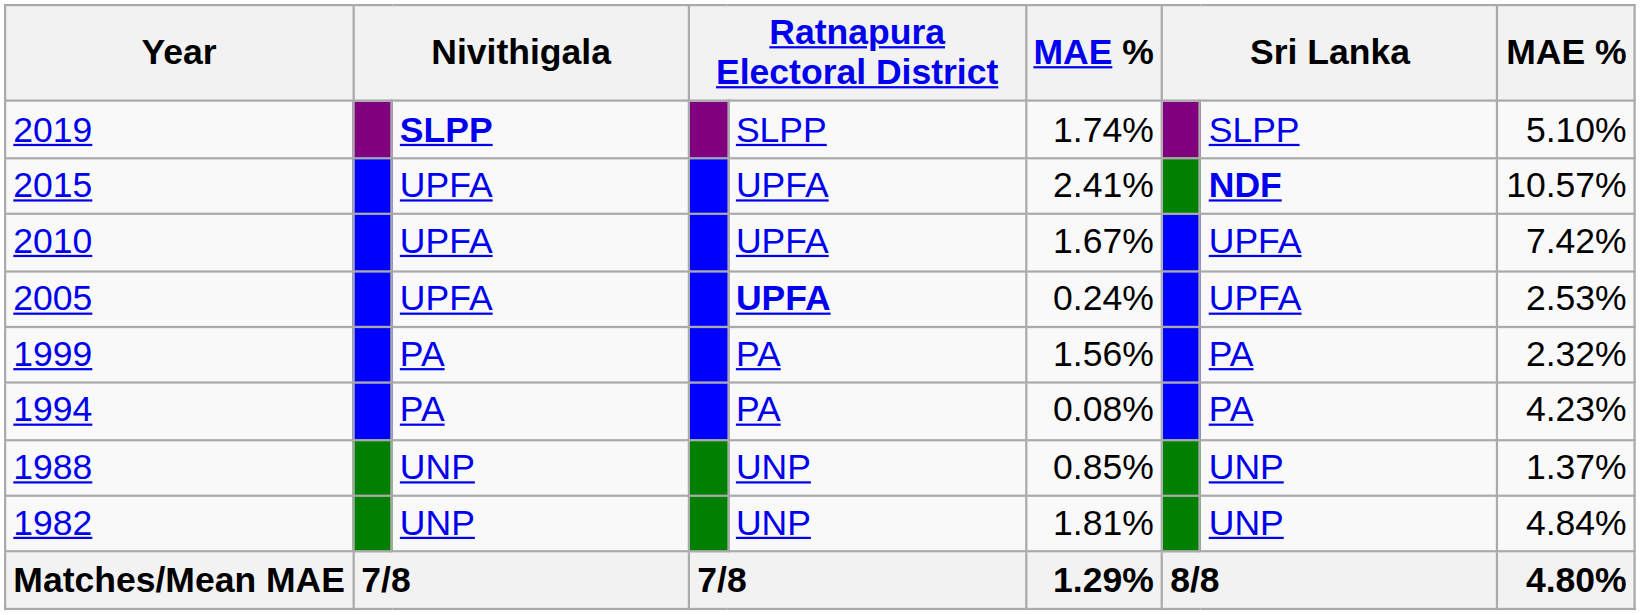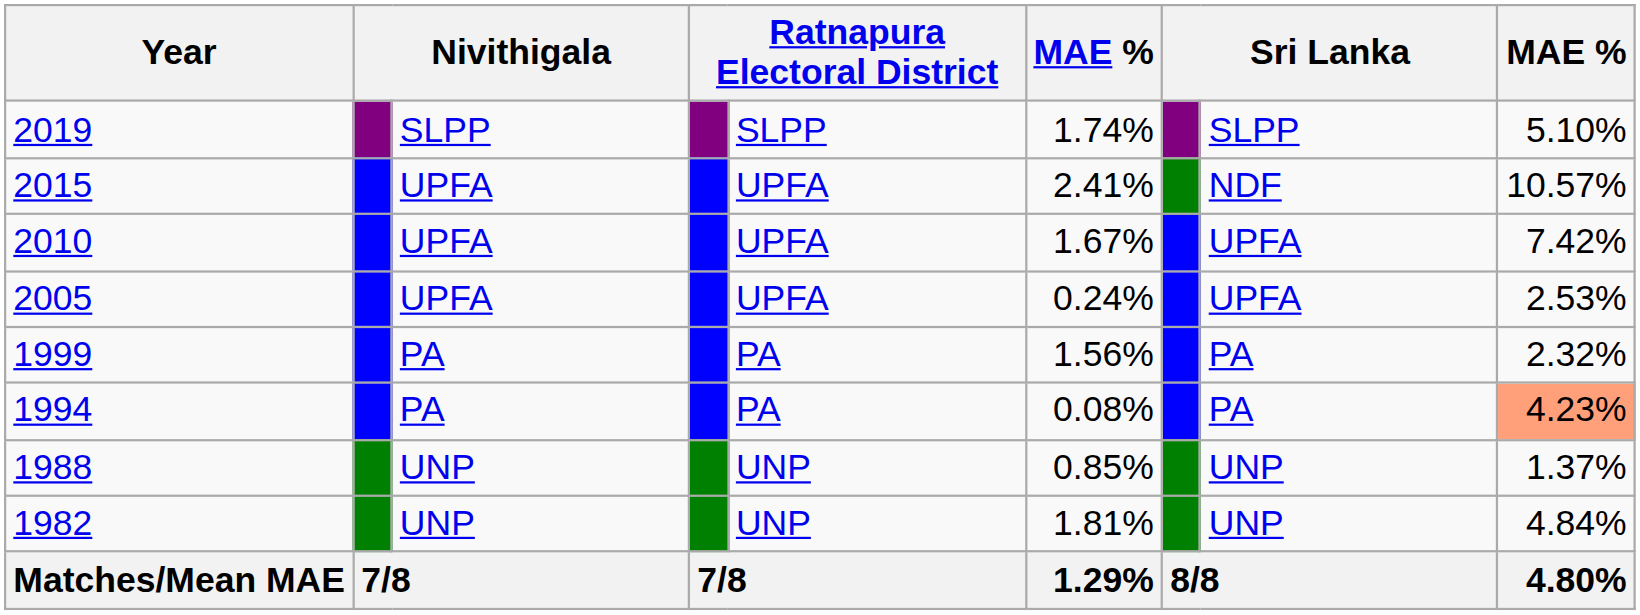(446, 128) bold -> (445, 128) normal
(1245, 185) bold -> (1245, 185) normal
(783, 297) bold -> (782, 297) normal
(1576, 410) no background -> (1576, 410) lightsalmon background
